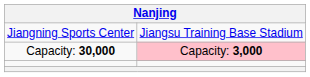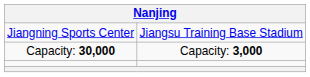(221, 51) pink background -> (221, 51) no background
